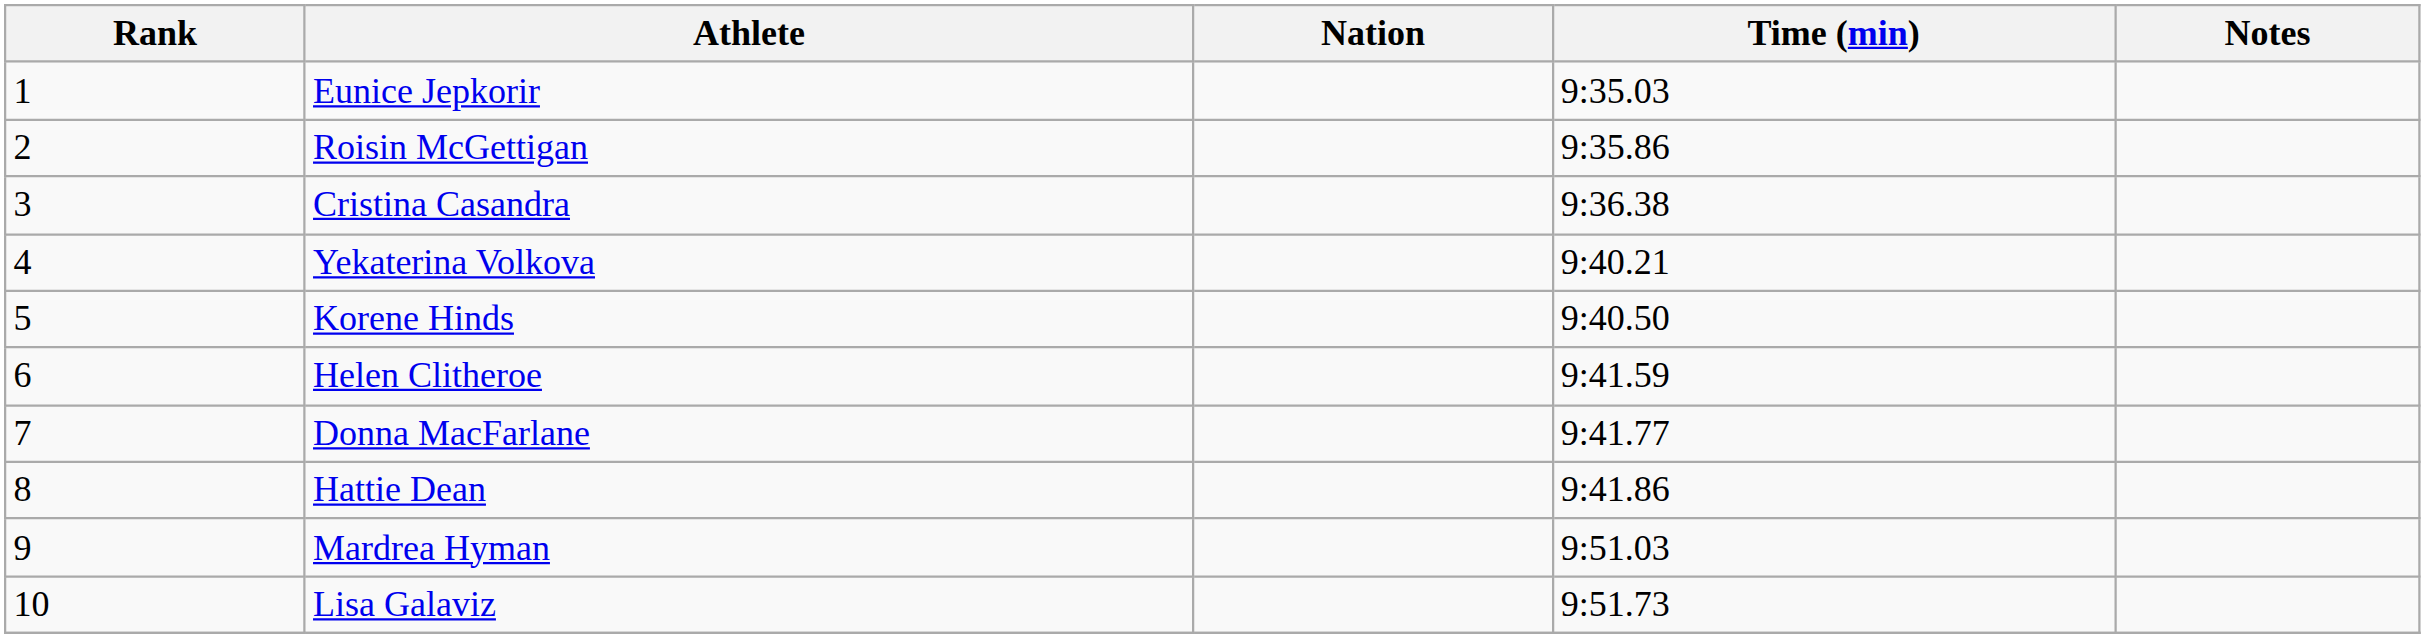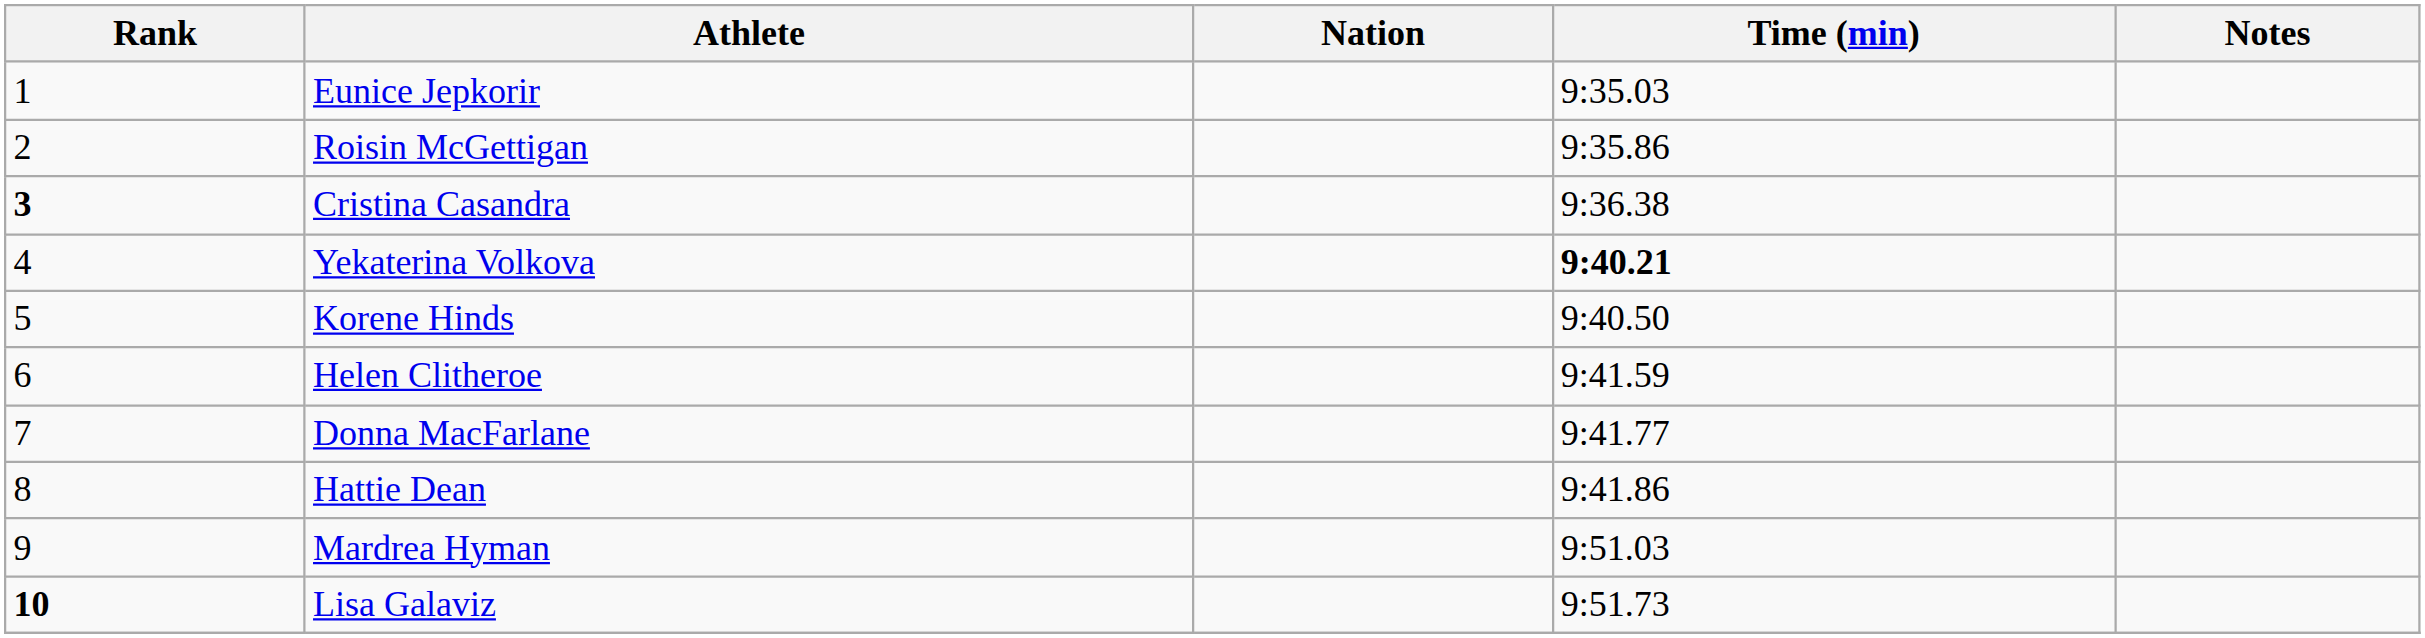(22, 204) normal -> (22, 204) bold
(1615, 261) normal -> (1616, 261) bold
(31, 603) normal -> (31, 603) bold
